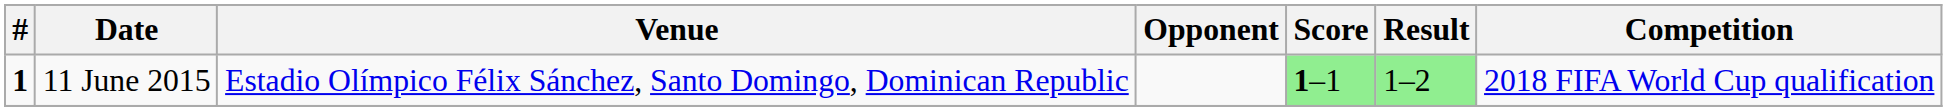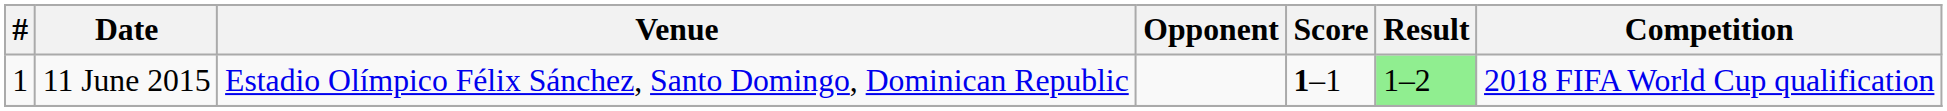(20, 79) bold -> (20, 79) normal
(1317, 79) lightgreen background -> (1317, 79) no background
